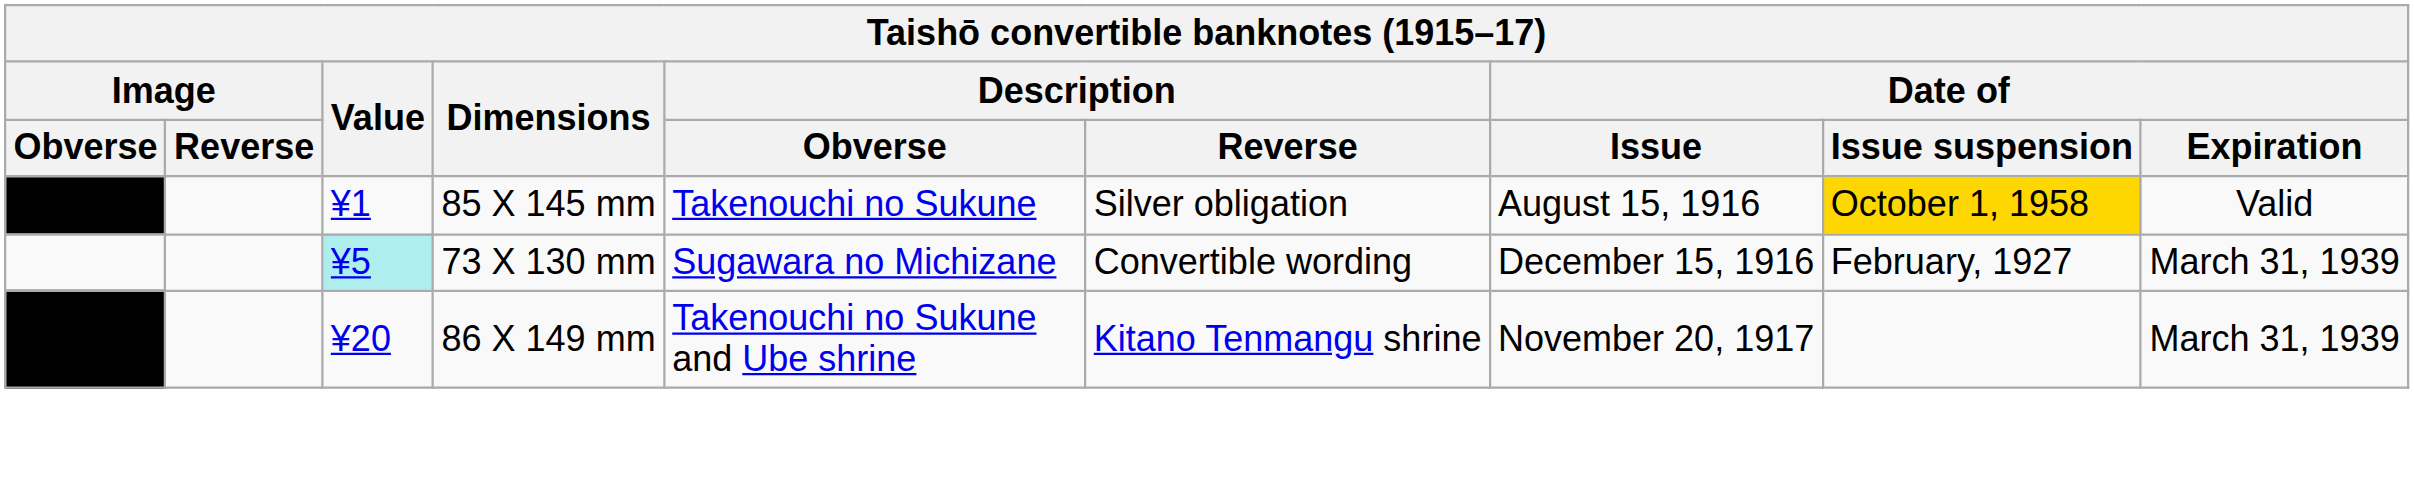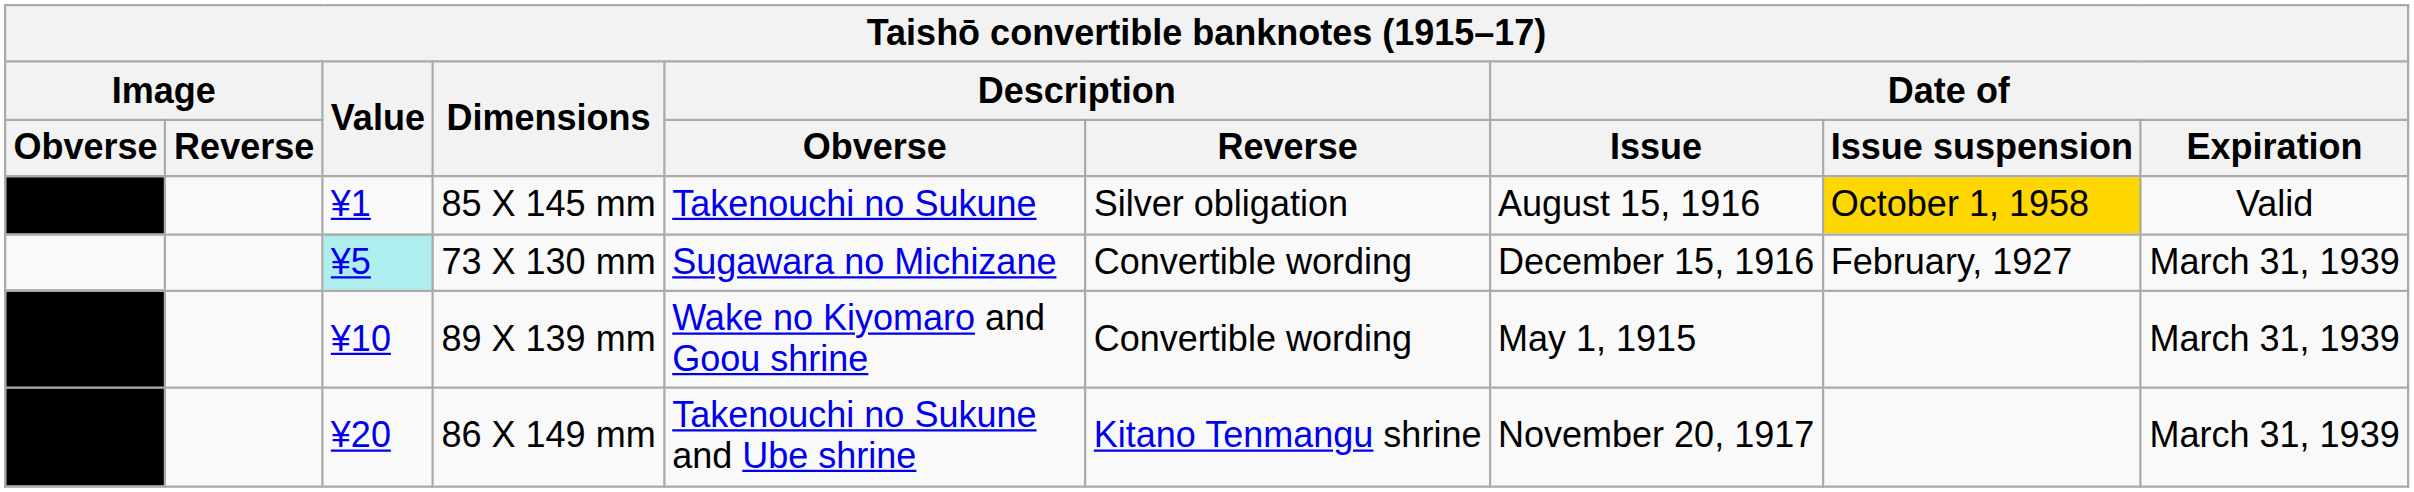+ row: (549, 338)
